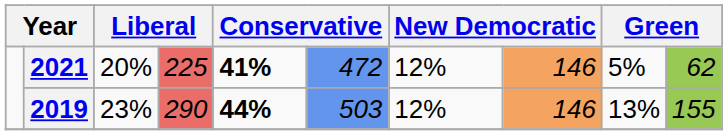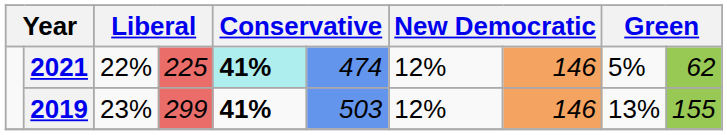(126, 67) 20% -> (126, 67) 22%
(245, 67) no background -> (245, 67) paleturquoise background
(361, 67) 472 -> (361, 67) 474
(186, 108) 290 -> (186, 108) 299
(245, 108) 44% -> (245, 108) 41%
